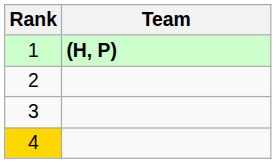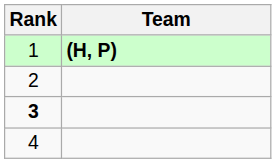(33, 111) normal -> (33, 111) bold
(33, 142) gold background -> (33, 142) no background
